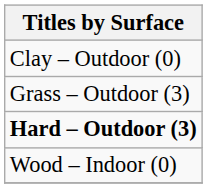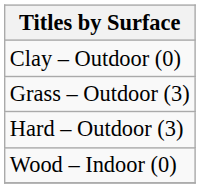(103, 129) bold -> (97, 129) normal
